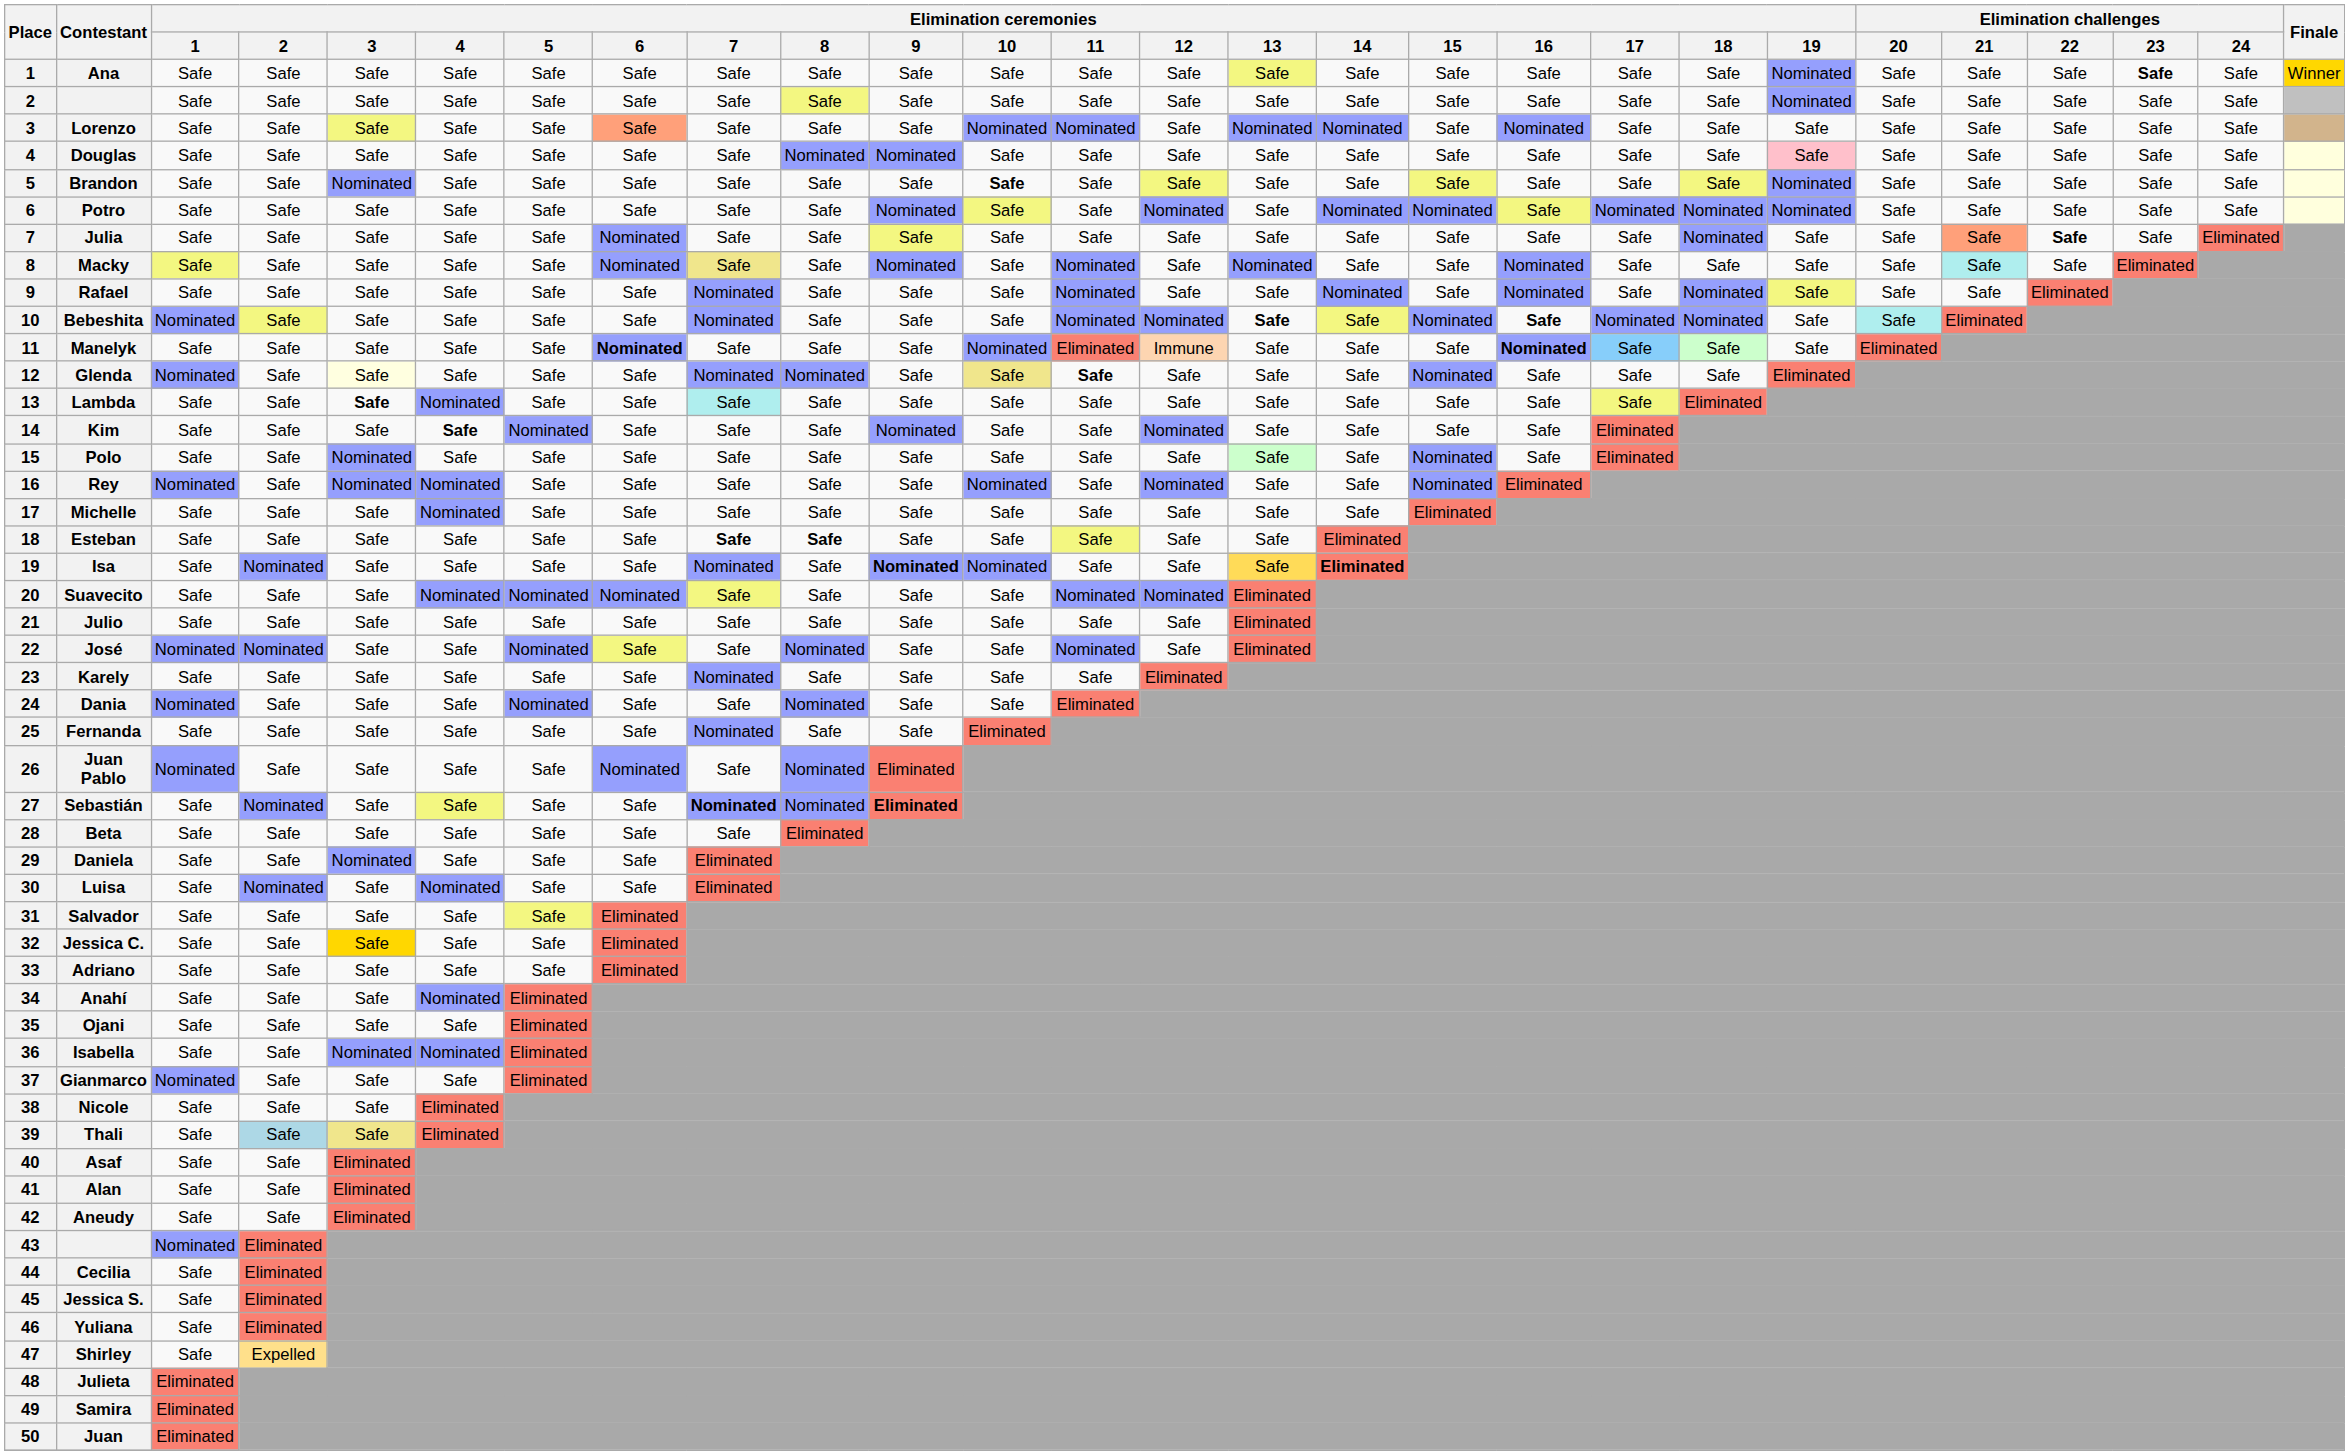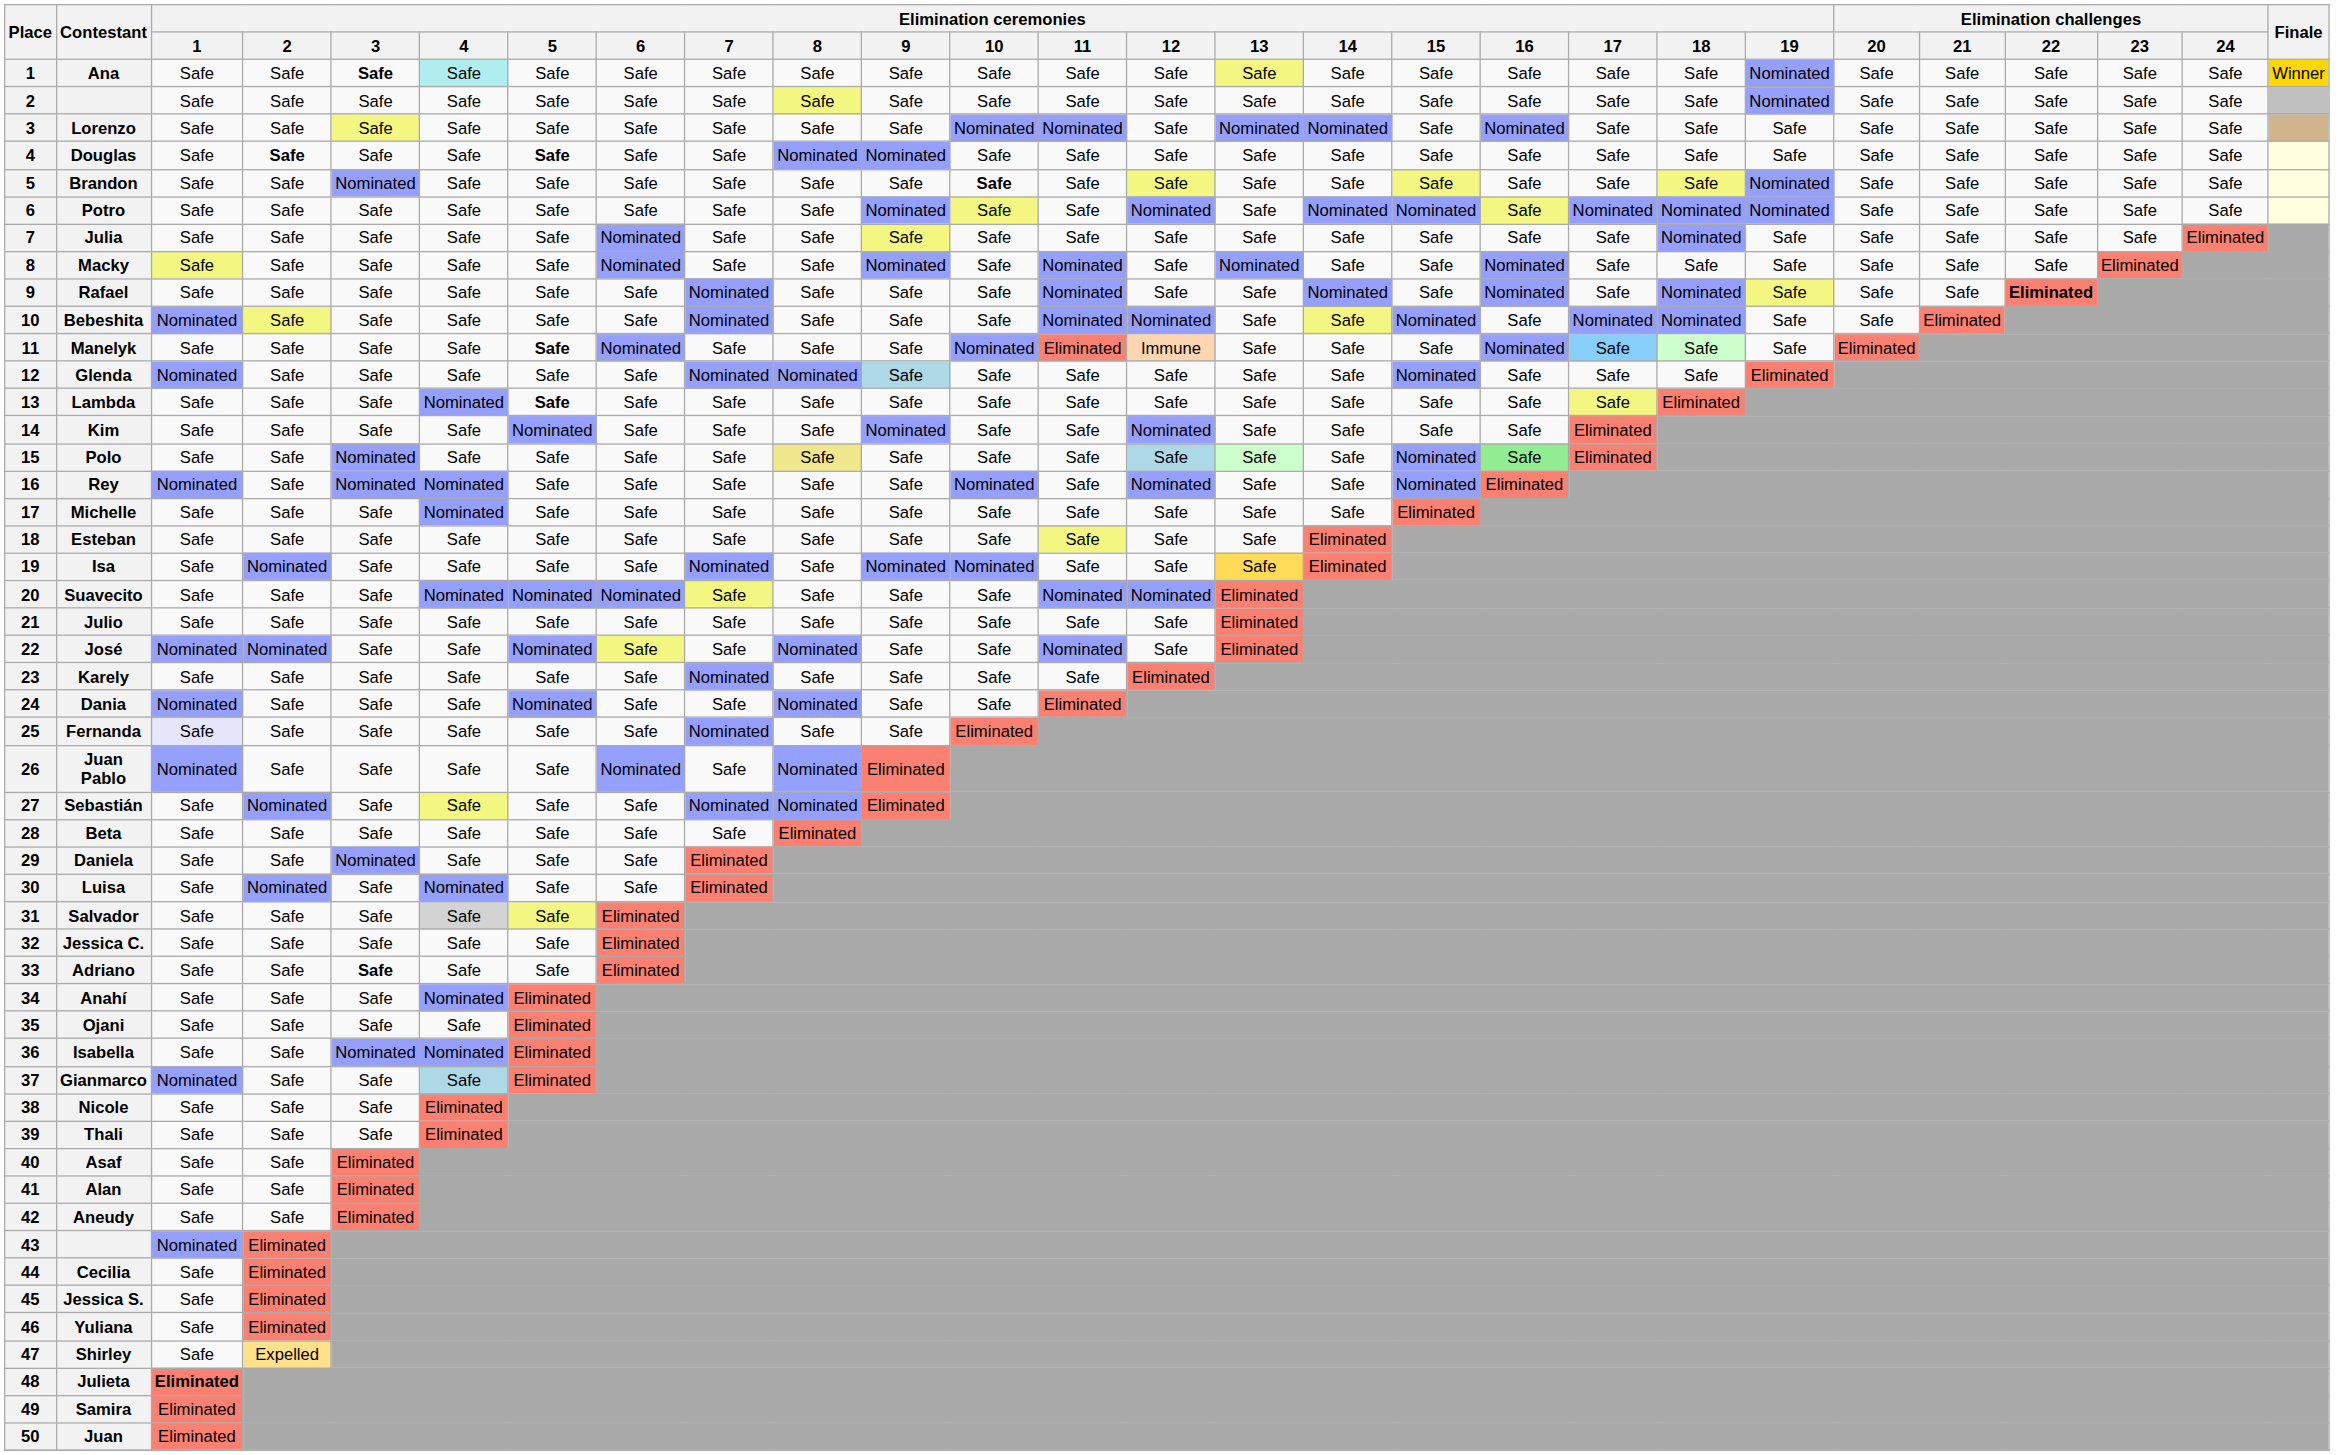(372, 73) normal -> (376, 73) bold
(460, 73) no background -> (464, 73) paleturquoise background
(2155, 73) bold -> (2140, 73) normal
(640, 128) lightsalmon background -> (641, 128) no background
(283, 155) normal -> (287, 155) bold
(549, 155) normal -> (552, 155) bold
(1812, 155) pink background -> (1790, 155) no background
(1984, 238) lightsalmon background -> (1962, 238) no background
(2070, 238) bold -> (2051, 238) normal
(734, 265) khaki background -> (729, 265) no background
(1984, 265) paleturquoise background -> (1962, 265) no background
(2070, 292) normal -> (2051, 292) bold
(1272, 320) bold -> (1259, 320) normal
(1544, 320) bold -> (1524, 320) normal
(1899, 320) paleturquoise background -> (1877, 320) no background
(549, 347) normal -> (552, 347) bold
(640, 347) bold -> (641, 347) normal
(1544, 347) bold -> (1524, 347) normal
(372, 375) lightyellow background -> (376, 375) no background
(916, 375) no background -> (906, 375) lightblue background
(1007, 375) khaki background -> (994, 375) no background
(1095, 375) bold -> (1083, 375) normal
(372, 402) bold -> (376, 402) normal
(549, 402) normal -> (552, 402) bold
(734, 402) paleturquoise background -> (729, 402) no background
(460, 429) bold -> (464, 429) normal
(825, 457) no background -> (817, 457) khaki background
(1184, 457) no background -> (1171, 457) lightblue background
(1544, 457) no background -> (1524, 457) lightgreen background
(734, 539) bold -> (729, 539) normal
(825, 539) bold -> (817, 539) normal
(916, 567) bold -> (906, 567) normal
(1362, 567) bold -> (1348, 567) normal
(195, 731) no background -> (197, 731) lavender background
(734, 805) bold -> (729, 805) normal
(916, 805) bold -> (906, 805) normal
(460, 915) no background -> (464, 915) lightgrey background
(372, 943) gold background -> (376, 943) no background
(372, 970) normal -> (376, 970) bold
(460, 1080) no background -> (464, 1080) lightblue background
(283, 1135) lightblue background -> (287, 1135) no background
(372, 1135) khaki background -> (376, 1135) no background
(195, 1381) normal -> (197, 1381) bold
